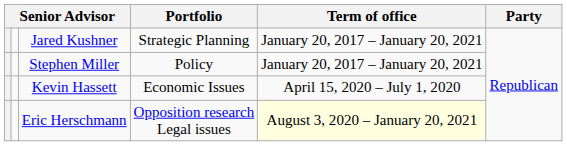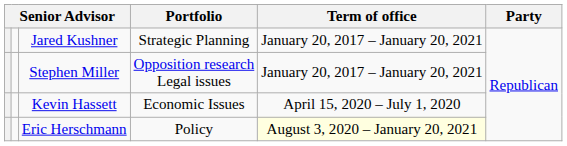(194, 64) Policy -> (194, 72) Opposition research Legal issues
(194, 120) Opposition research Legal issues -> (194, 128) Policy
